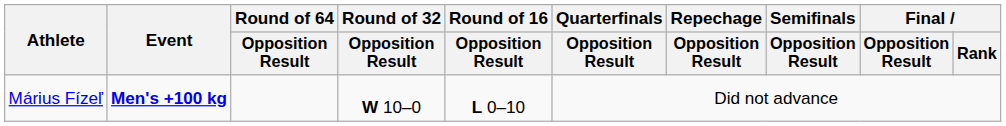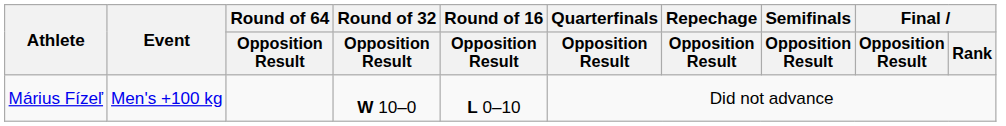(169, 99) bold -> (167, 99) normal
